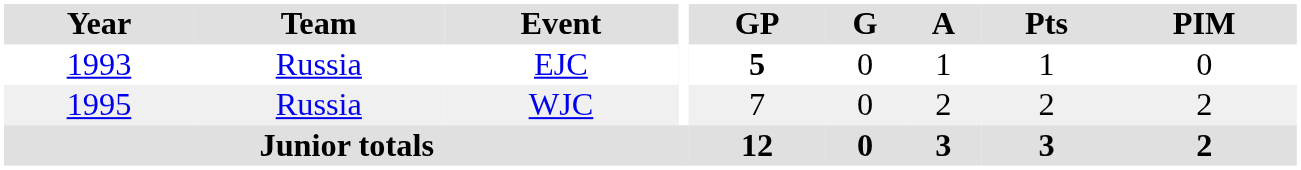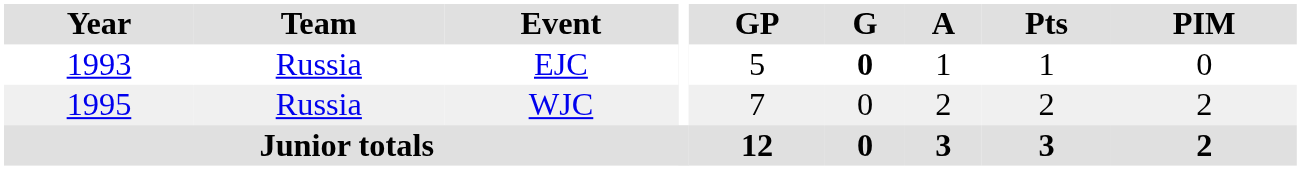(757, 64) bold -> (757, 64) normal
(865, 64) normal -> (865, 64) bold
